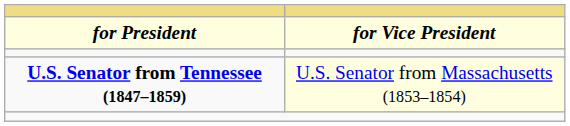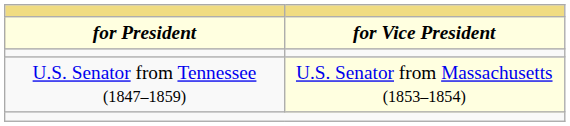(145, 84) bold -> (145, 84) normal
